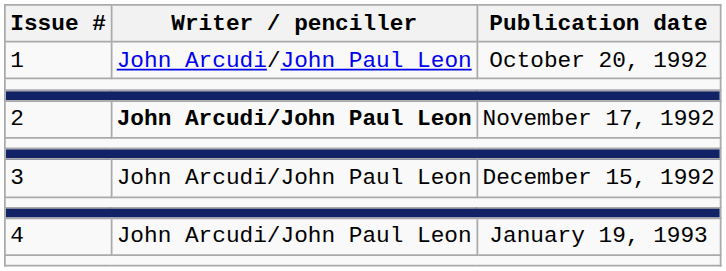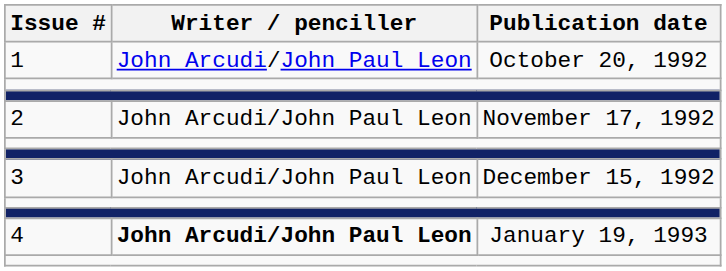(294, 119) bold -> (294, 119) normal
(294, 237) normal -> (294, 237) bold
